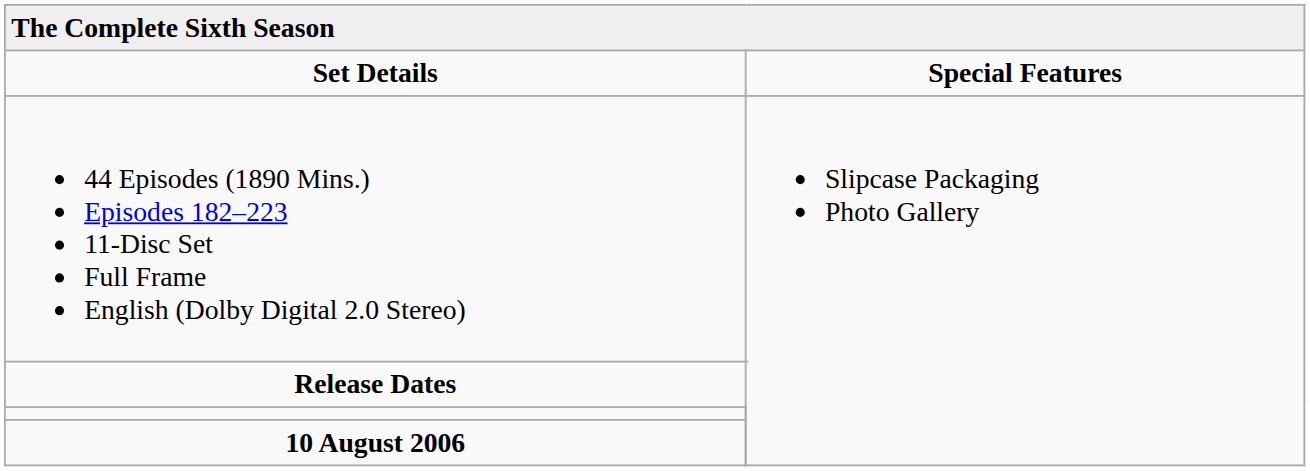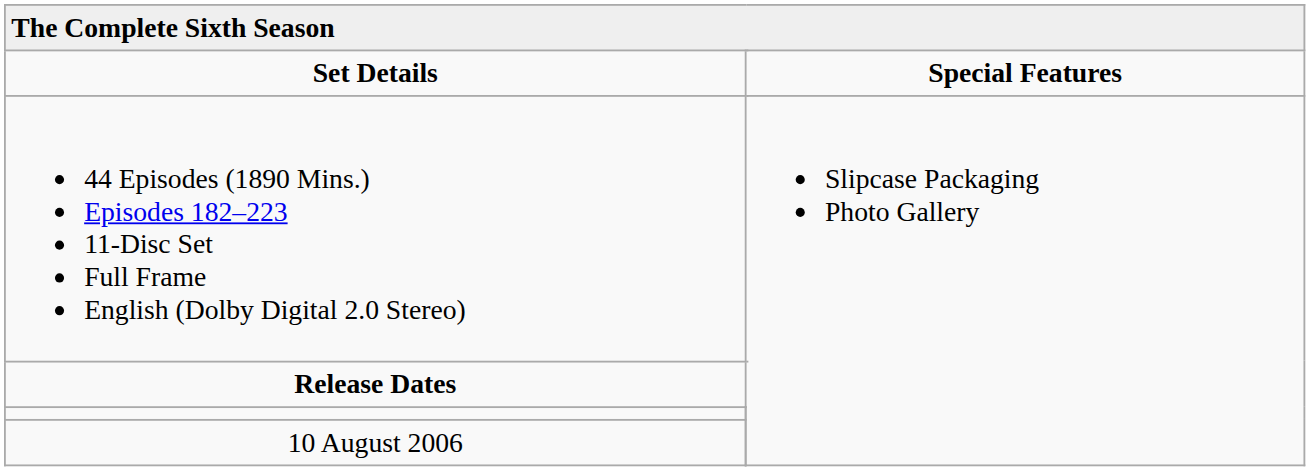(375, 441) bold -> (375, 441) normal
